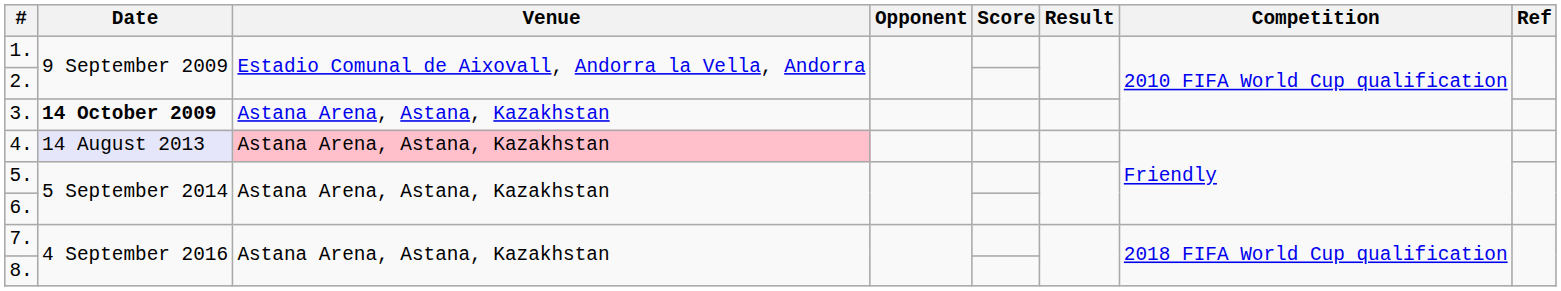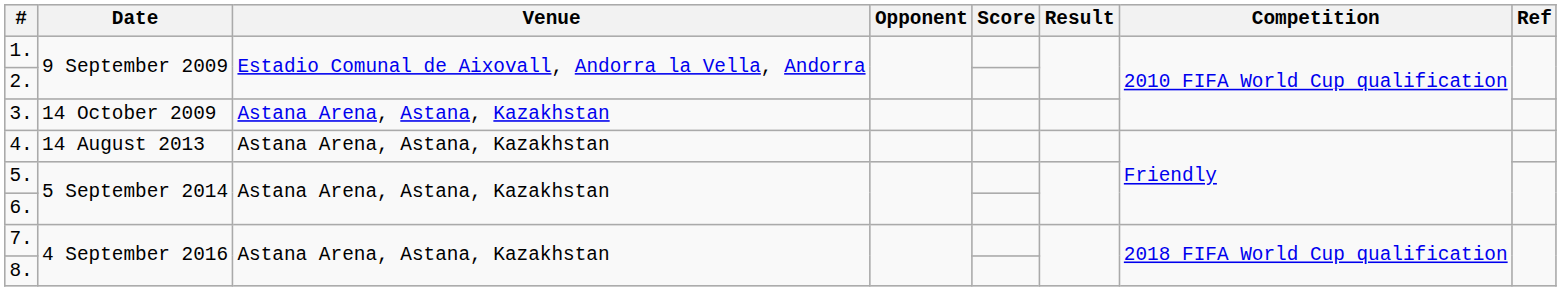(129, 115) bold -> (129, 115) normal
(123, 146) lavender background -> (123, 146) no background
(424, 146) pink background -> (424, 146) no background
